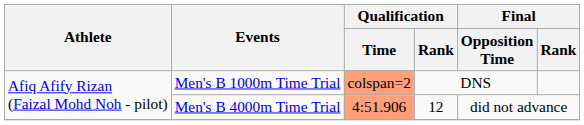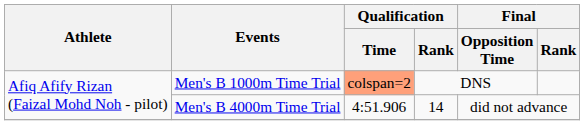(379, 107) lightsalmon background -> (379, 107) no background
(436, 107) 12 -> (436, 107) 14
